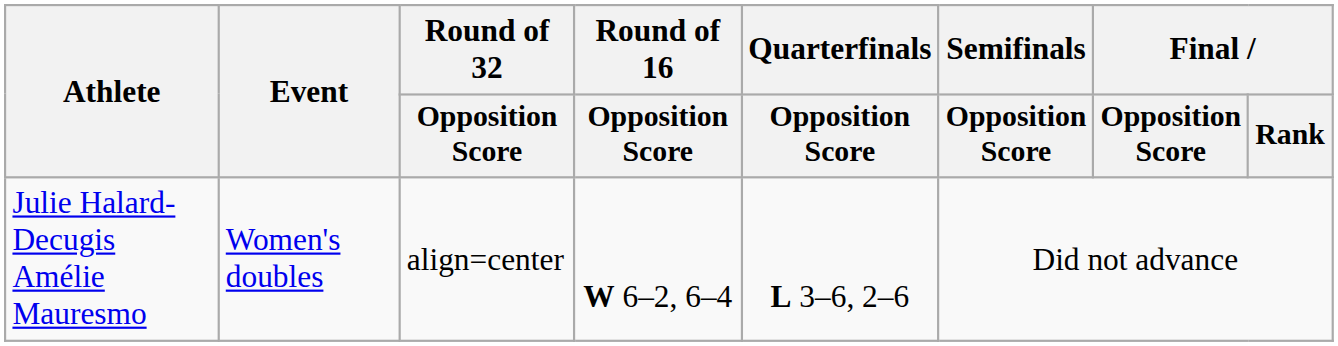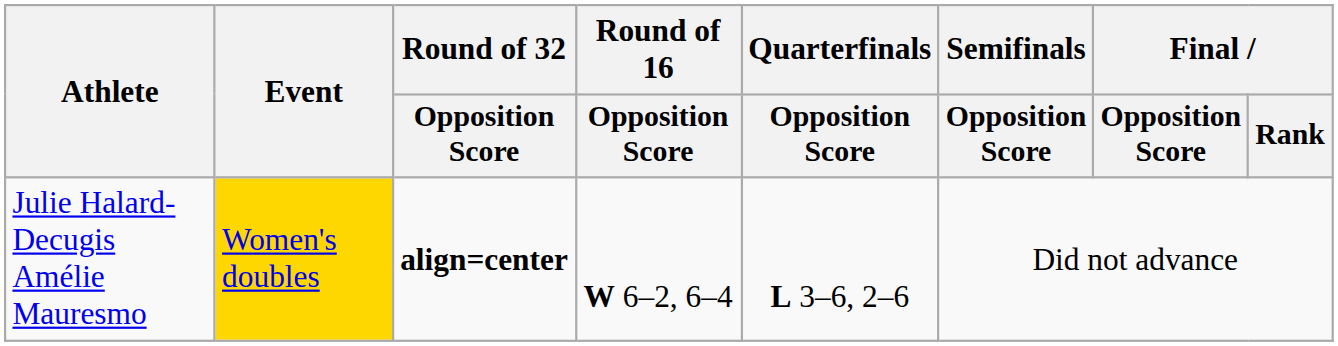(283, 259) no background -> (279, 259) gold background
(485, 259) normal -> (484, 259) bold
